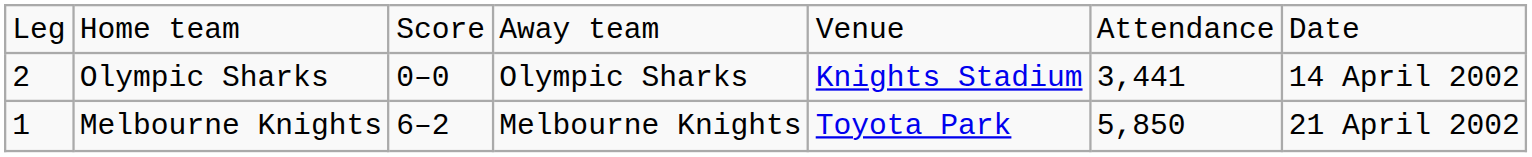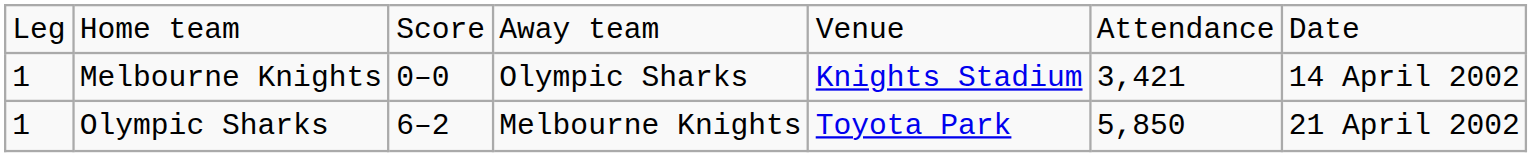(21, 78) 2 -> (21, 78) 1
(204, 78) Olympic Sharks -> (231, 78) Melbourne Knights
(1141, 78) 3,441 -> (1141, 78) 3,421
(231, 126) Melbourne Knights -> (204, 126) Olympic Sharks
